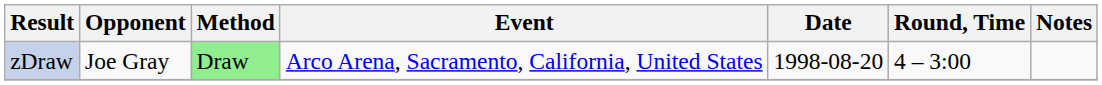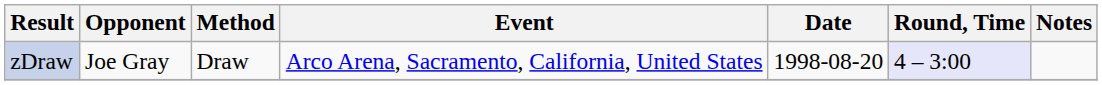(223, 60) lightgreen background -> (223, 60) no background
(933, 60) no background -> (933, 60) lavender background
